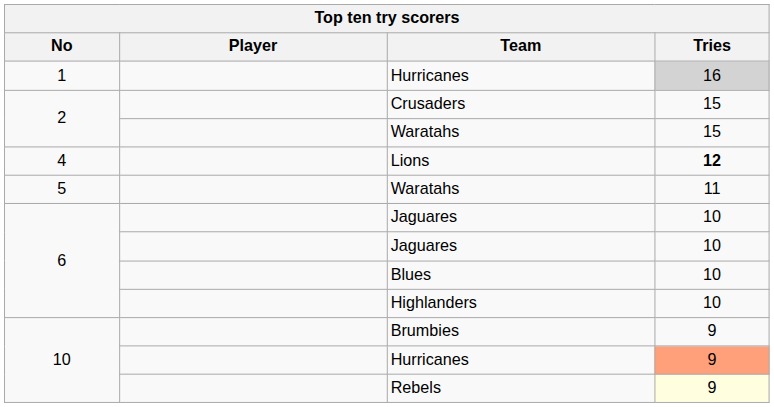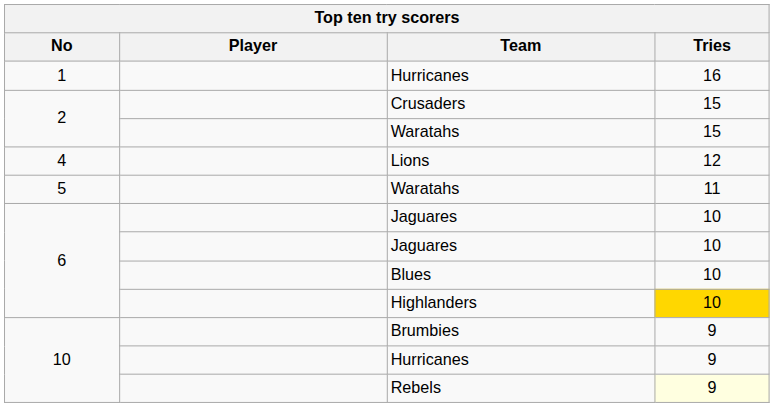(712, 75) lightgrey background -> (712, 75) no background
(712, 160) bold -> (712, 160) normal
(712, 302) no background -> (712, 302) gold background
(712, 359) lightsalmon background -> (712, 359) no background
